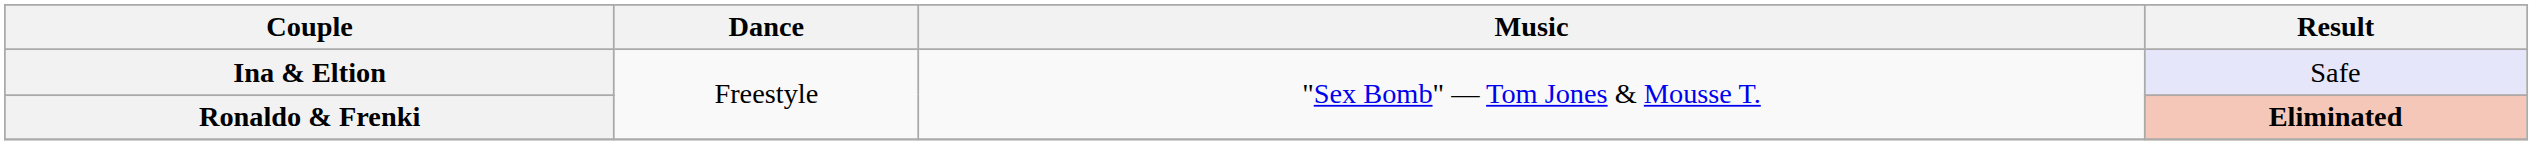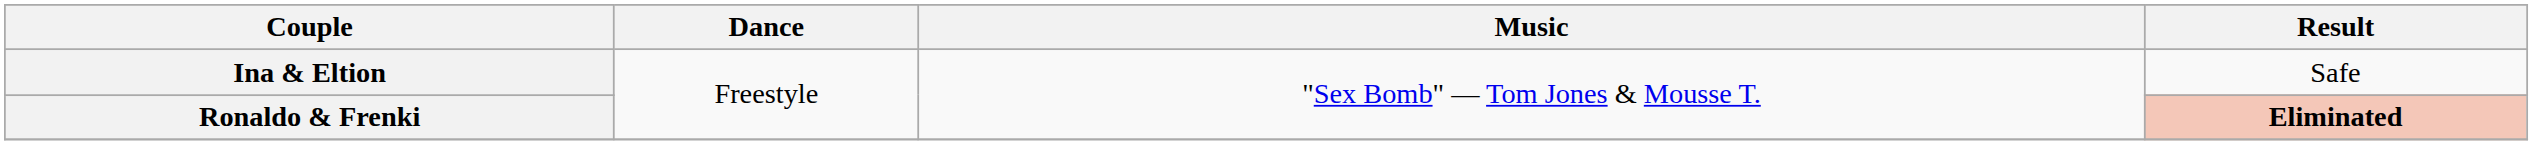(2336, 71) lavender background -> (2336, 71) no background
